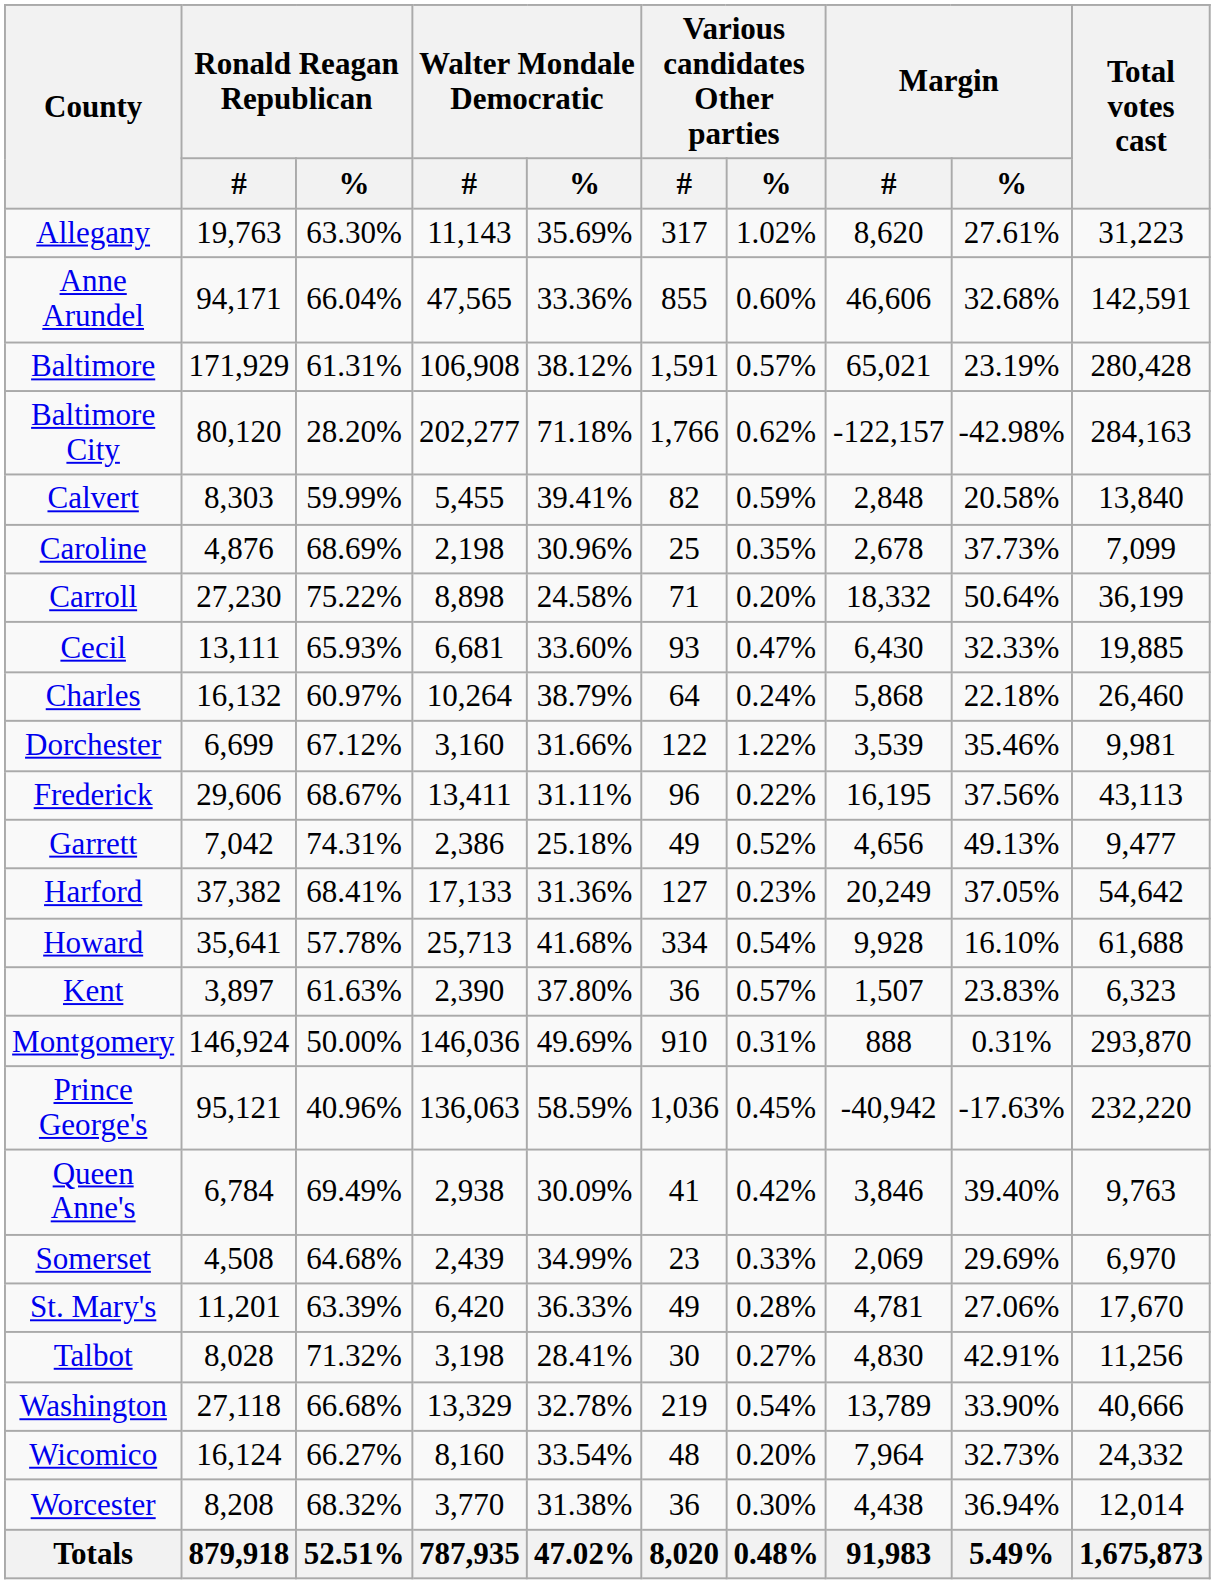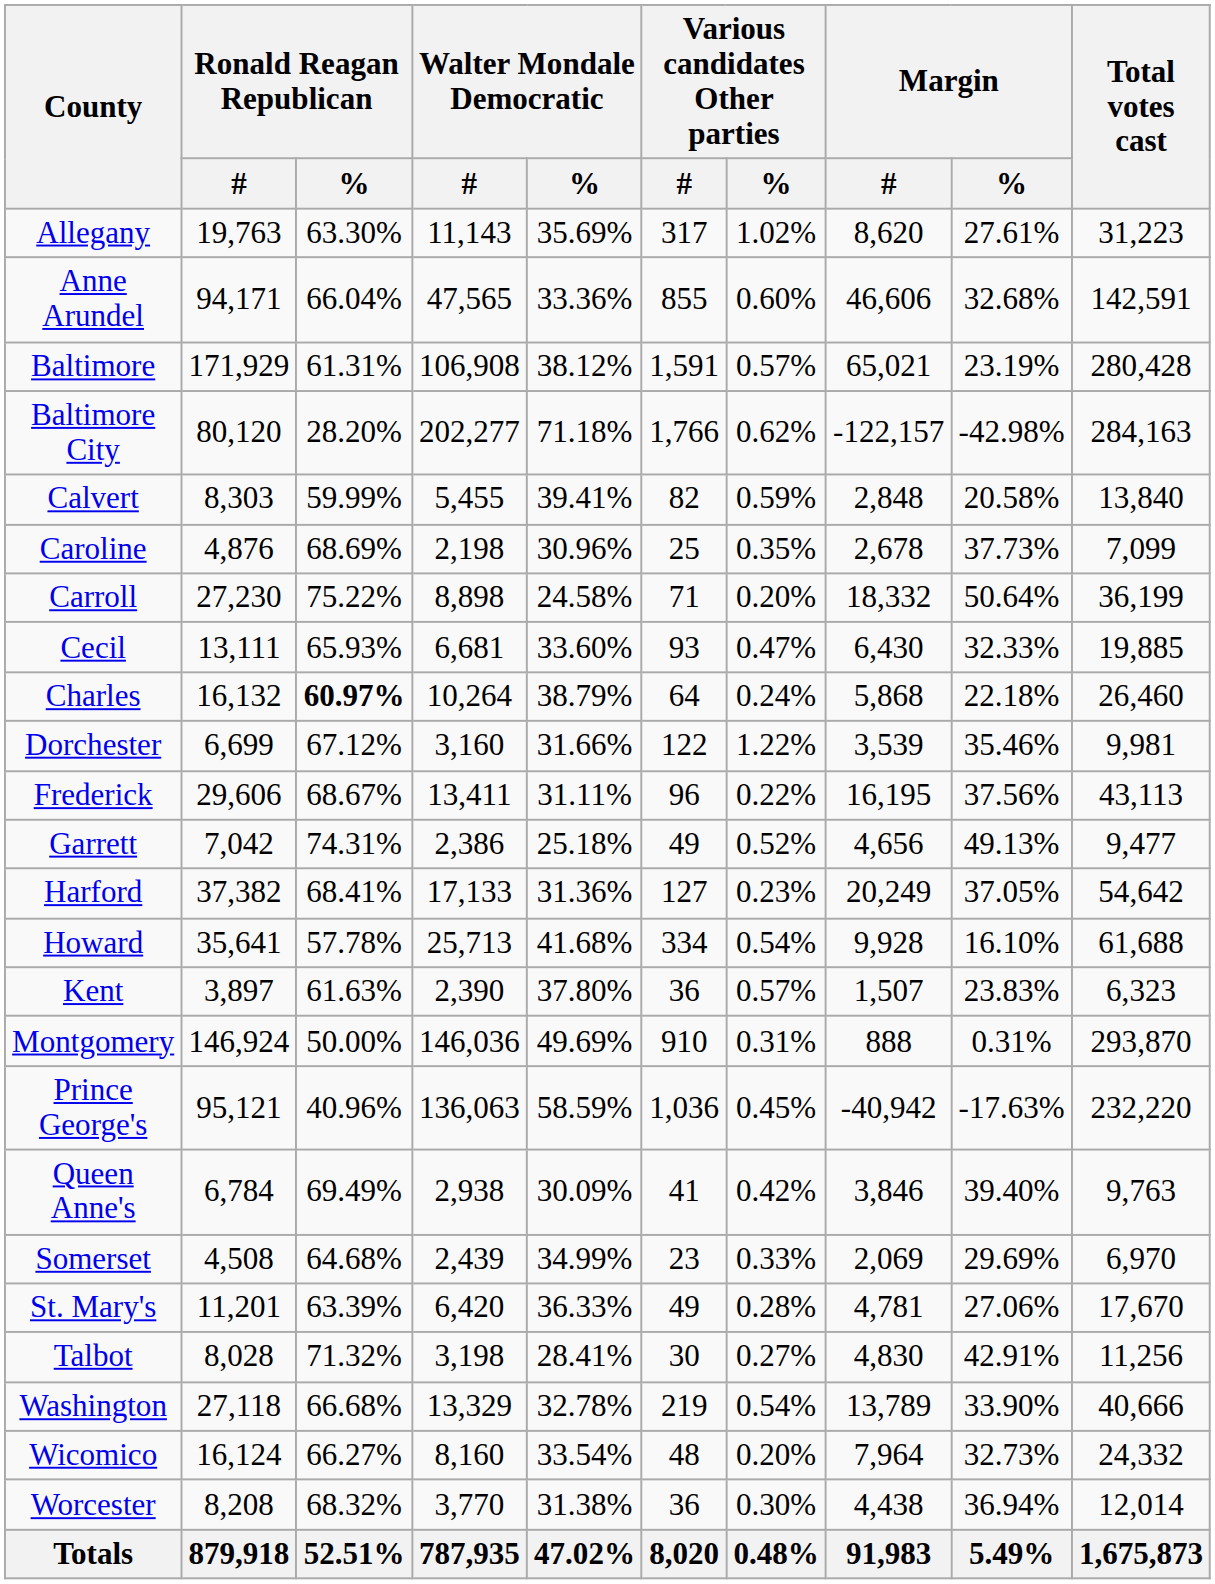(354, 695) normal -> (354, 695) bold
